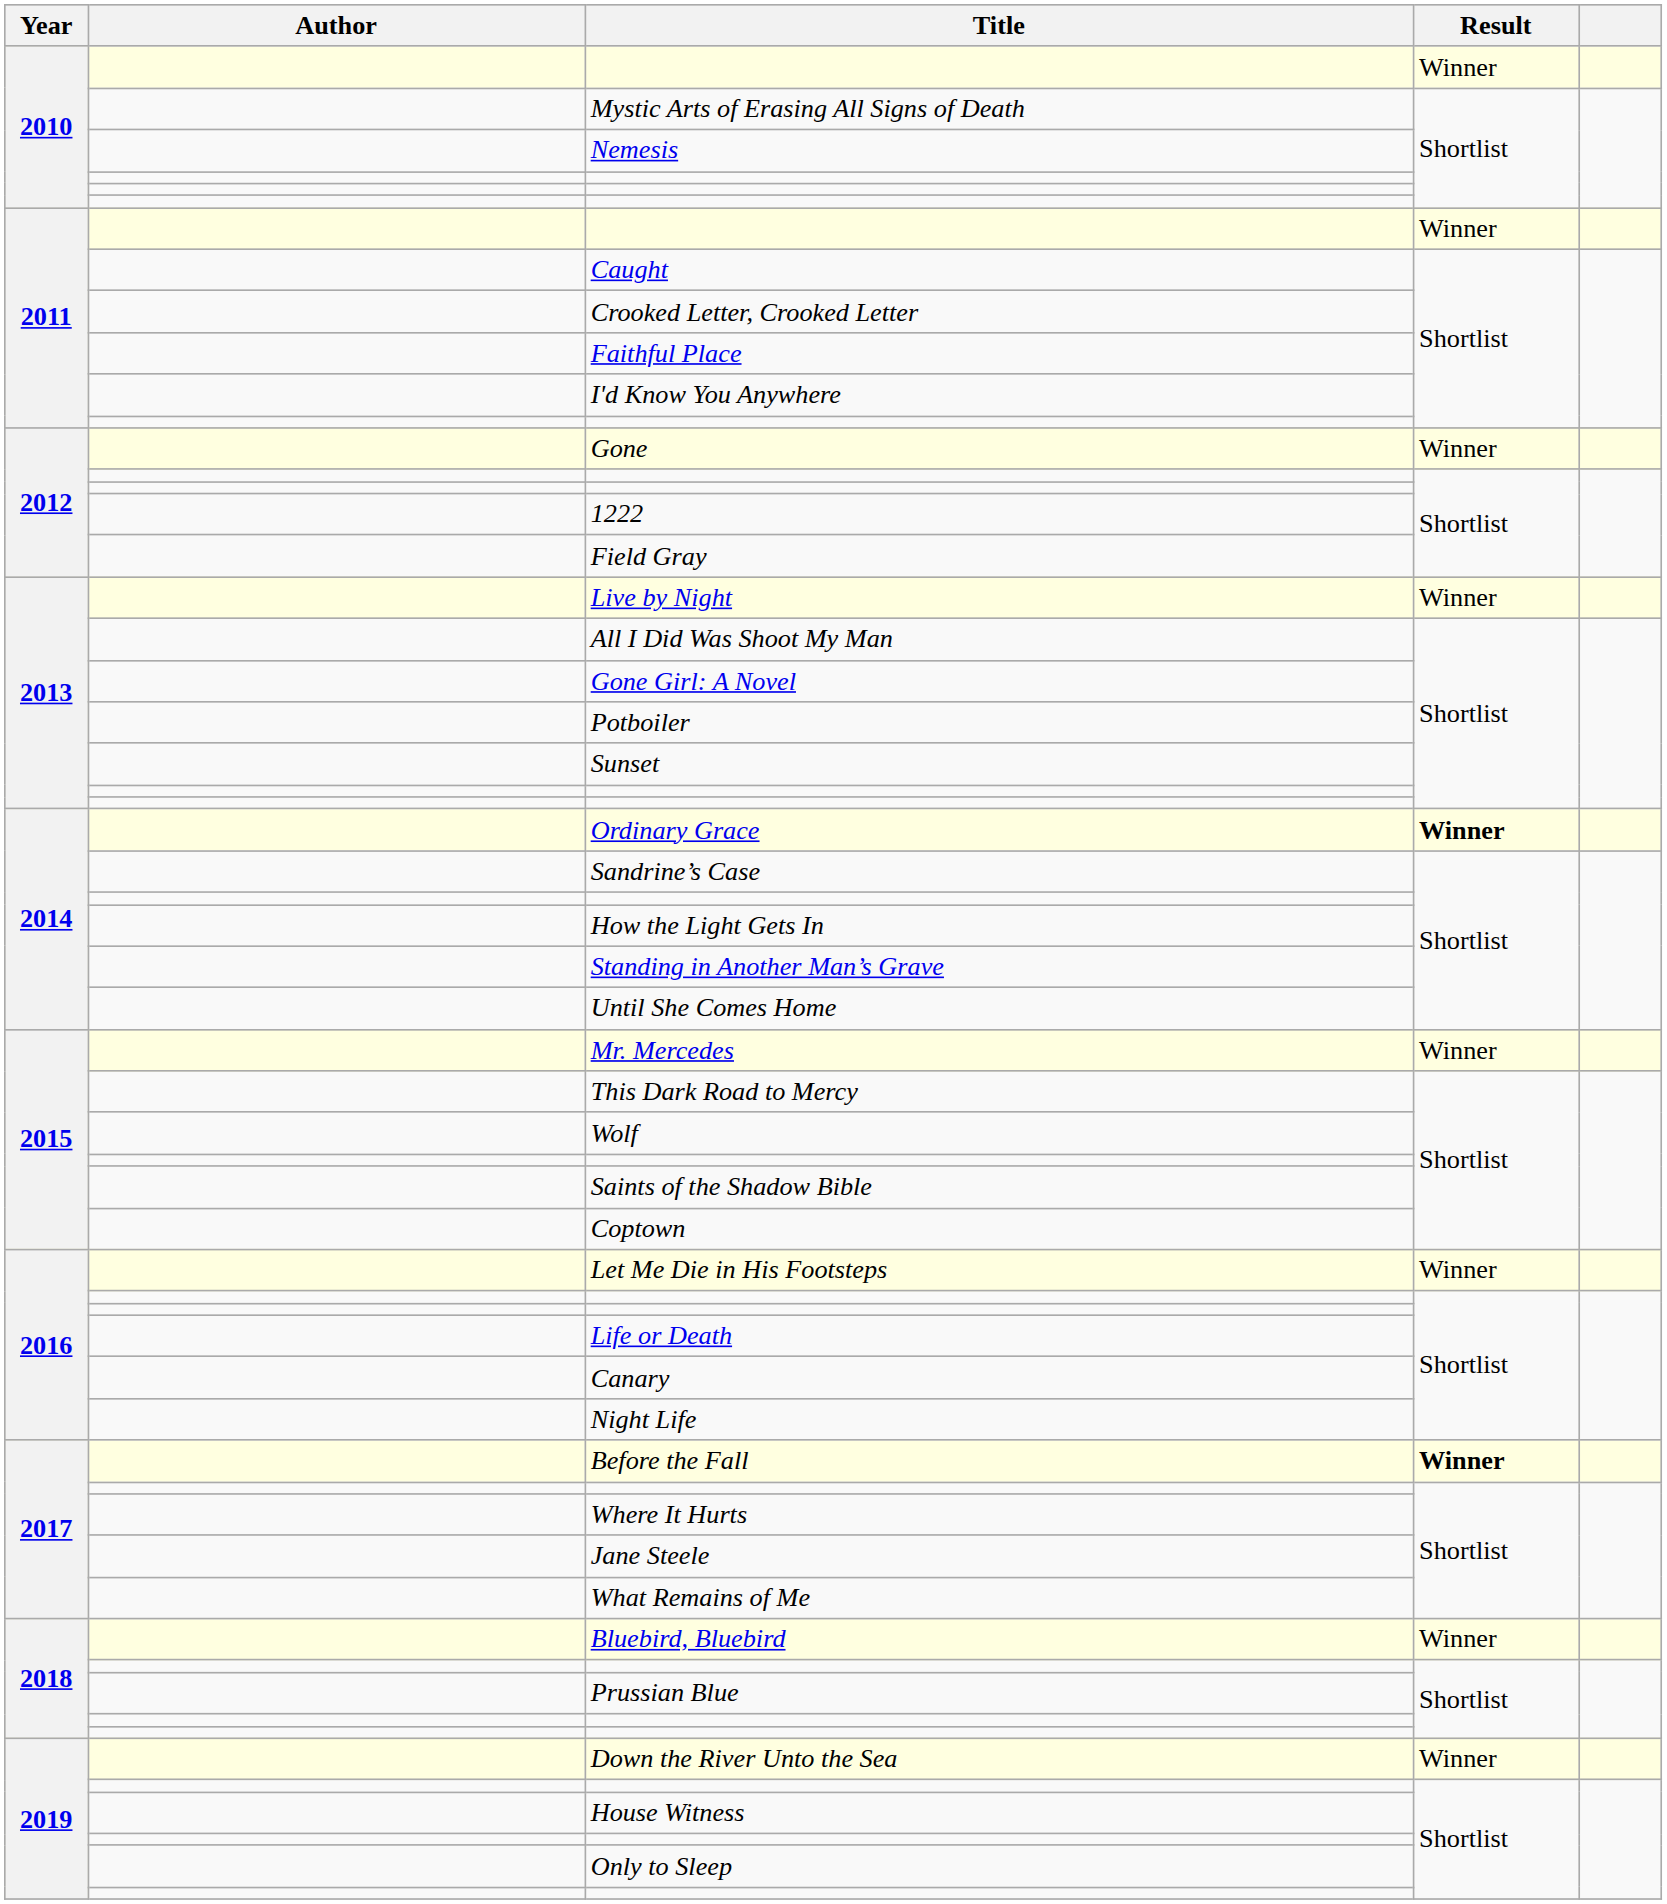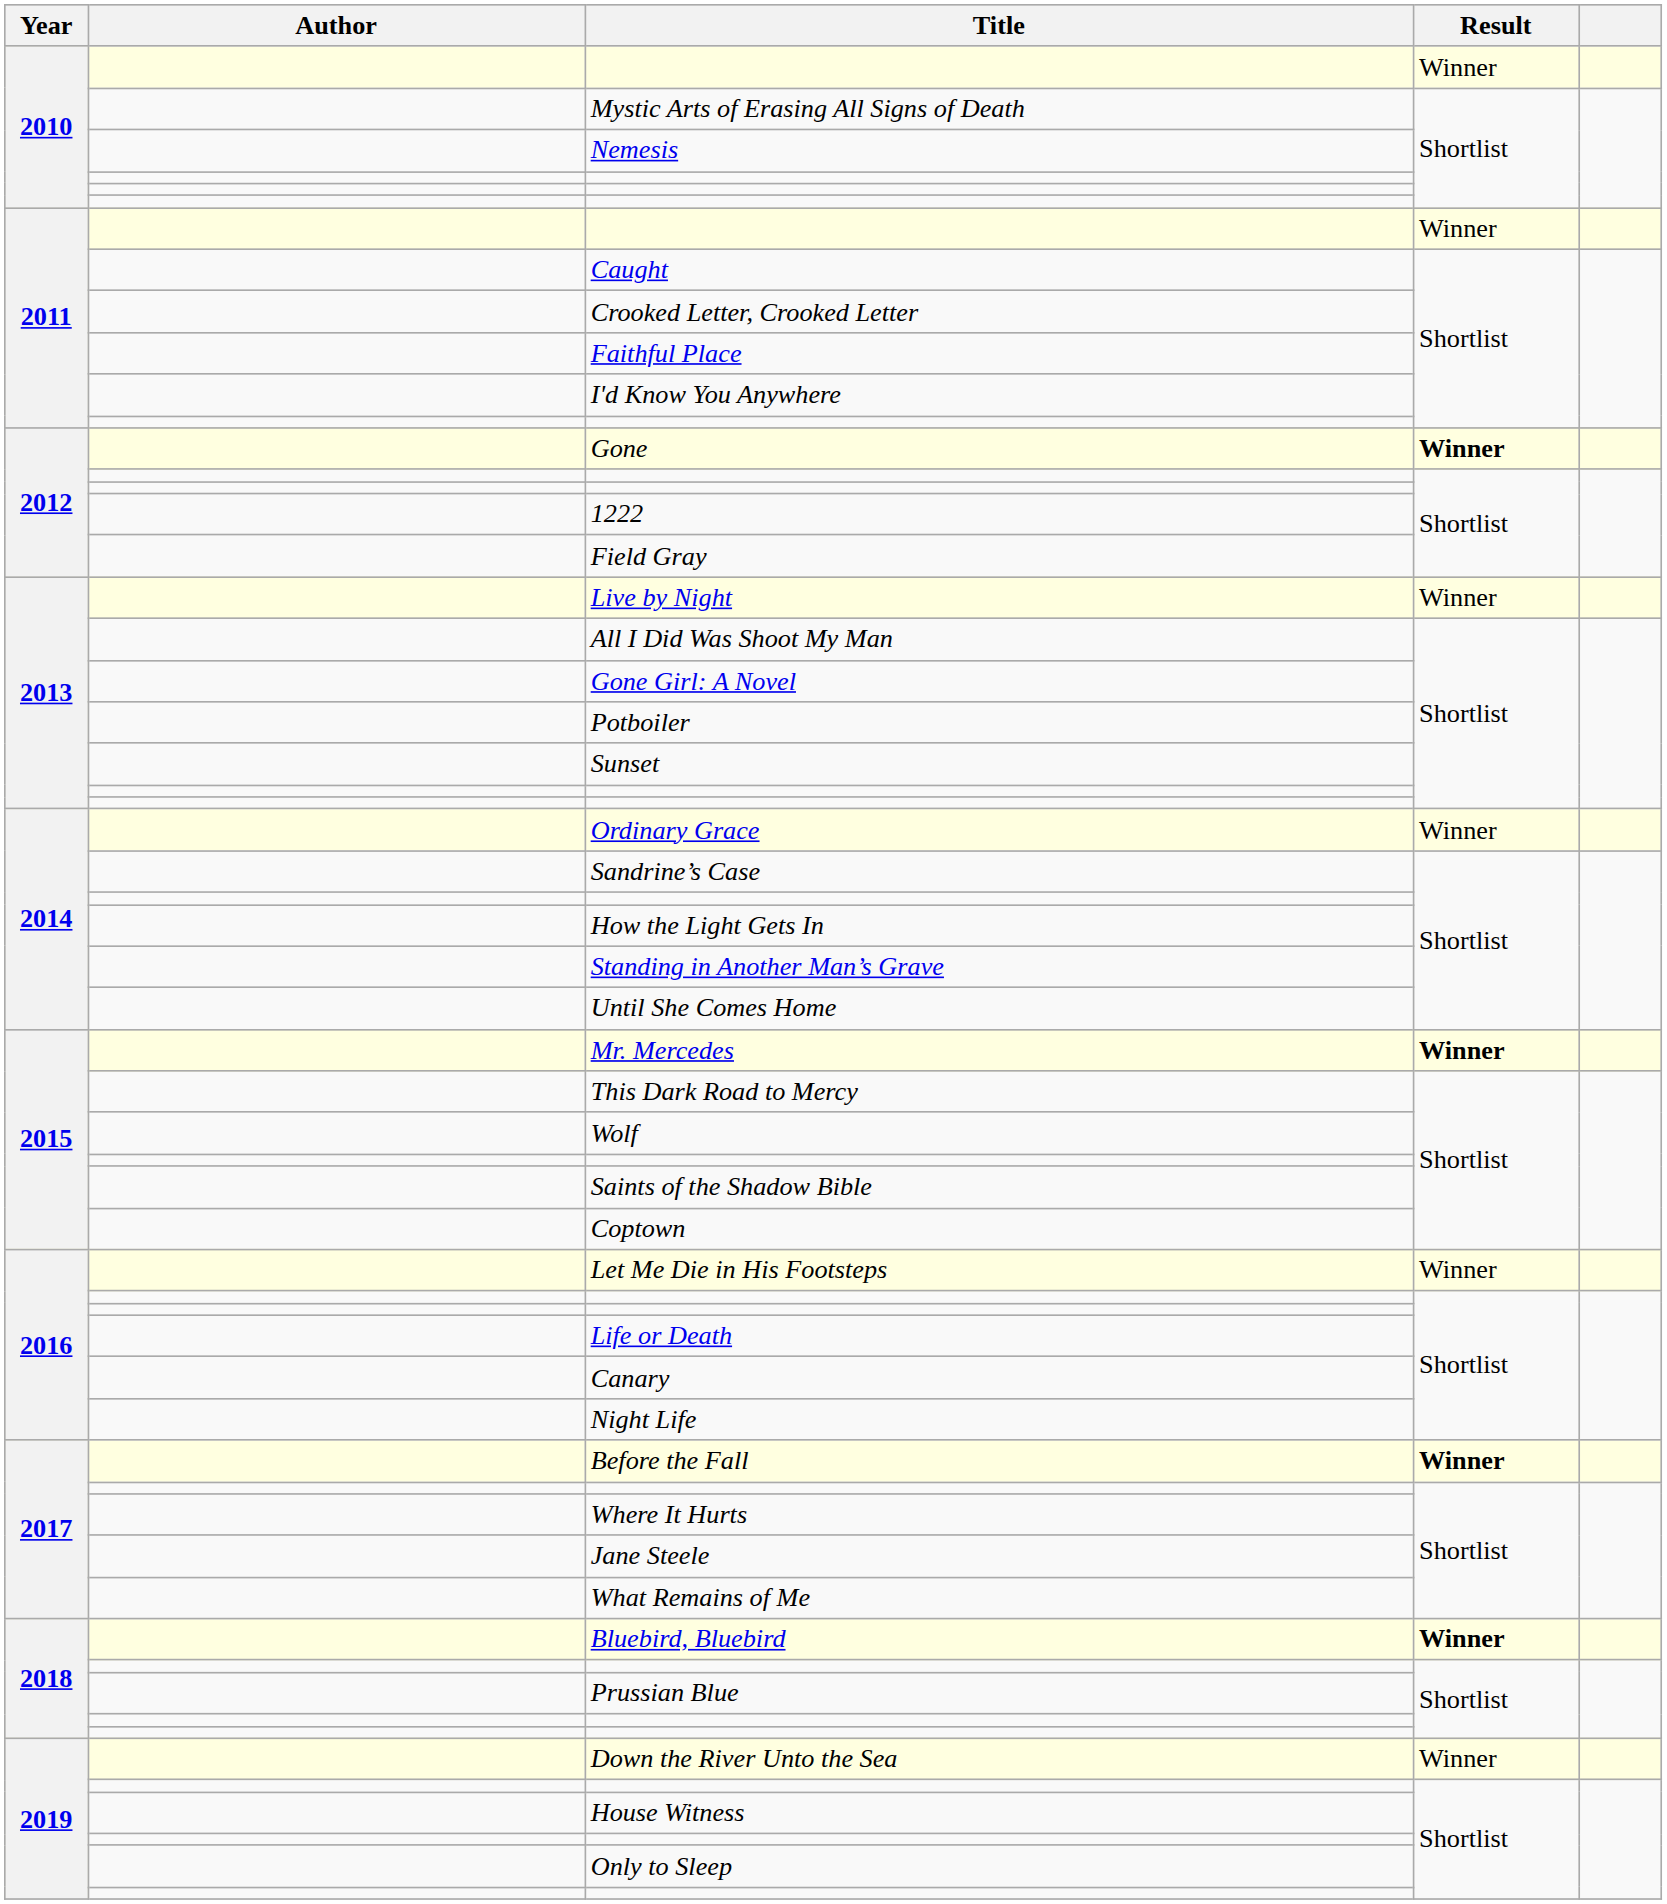(1458, 448) normal -> (1462, 448) bold
(1462, 829) bold -> (1458, 829) normal
(1458, 1049) normal -> (1462, 1049) bold
(1458, 1639) normal -> (1462, 1639) bold
